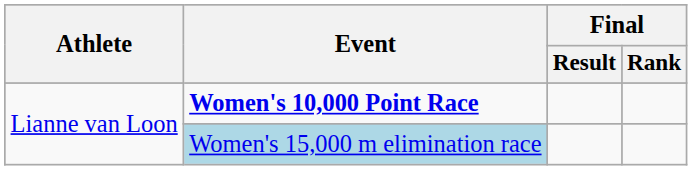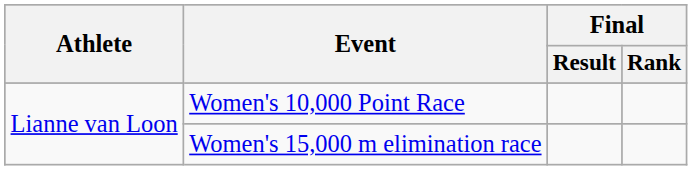(334, 103) bold -> (327, 103) normal
(365, 144) lightblue background -> (365, 144) no background
